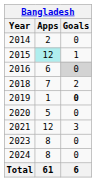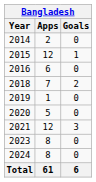(48, 55) paleturquoise background -> (48, 55) no background
(76, 69) lightgrey background -> (76, 69) no background
(76, 98) bold -> (76, 98) normal
